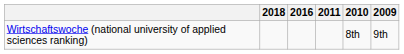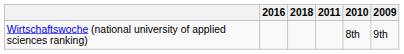columns swapped: (274, 12) <-> (302, 12)
